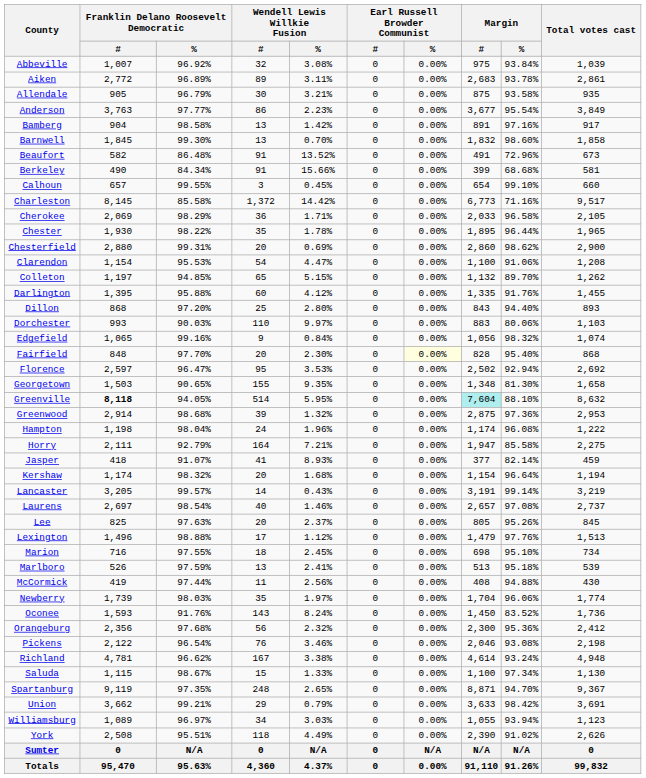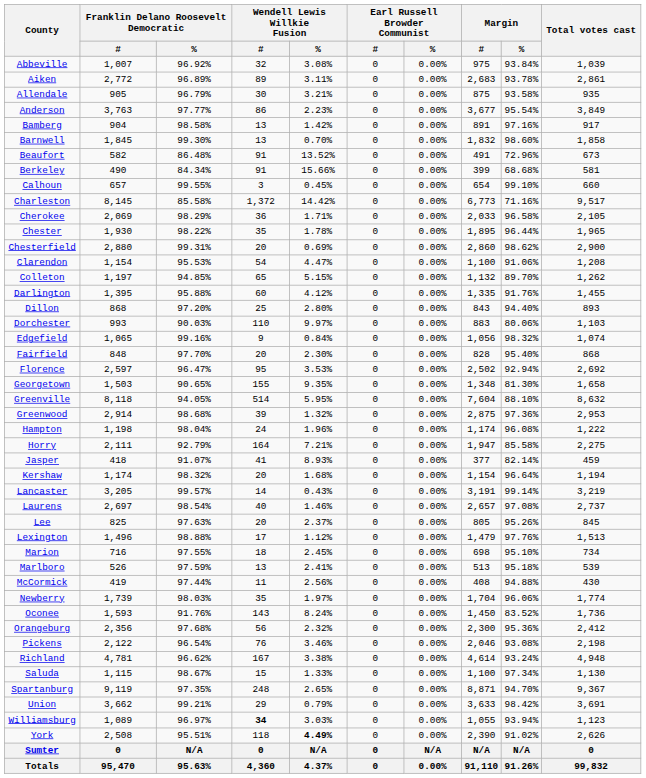(433, 354) lightyellow background -> (433, 354) no background
(118, 400) bold -> (118, 400) normal
(481, 400) paleturquoise background -> (481, 400) no background
(261, 720) normal -> (261, 720) bold
(318, 735) normal -> (318, 735) bold
